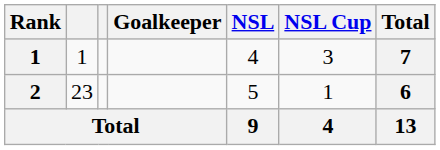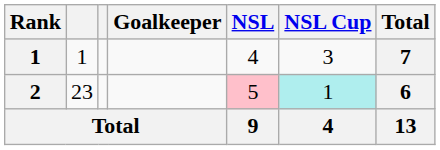(253, 91) no background -> (253, 91) pink background
(328, 91) no background -> (328, 91) paleturquoise background
